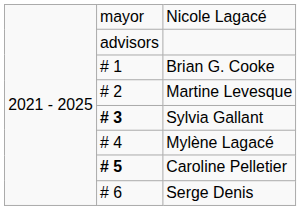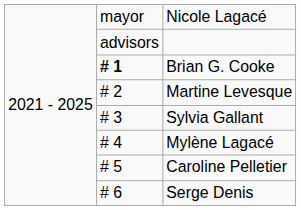(111, 67) normal -> (111, 67) bold
(111, 117) bold -> (111, 117) normal
(111, 167) bold -> (111, 167) normal
